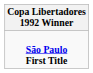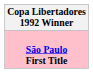(47, 55) no background -> (47, 55) pink background
